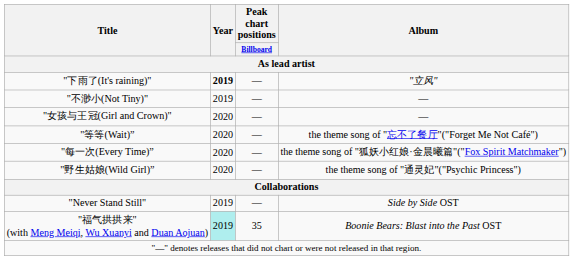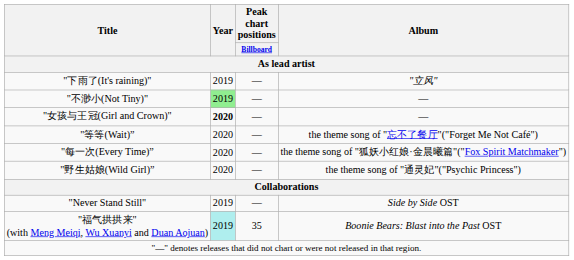(223, 81) bold -> (223, 81) normal
(223, 99) no background -> (223, 99) lightgreen background
(223, 116) normal -> (223, 116) bold
